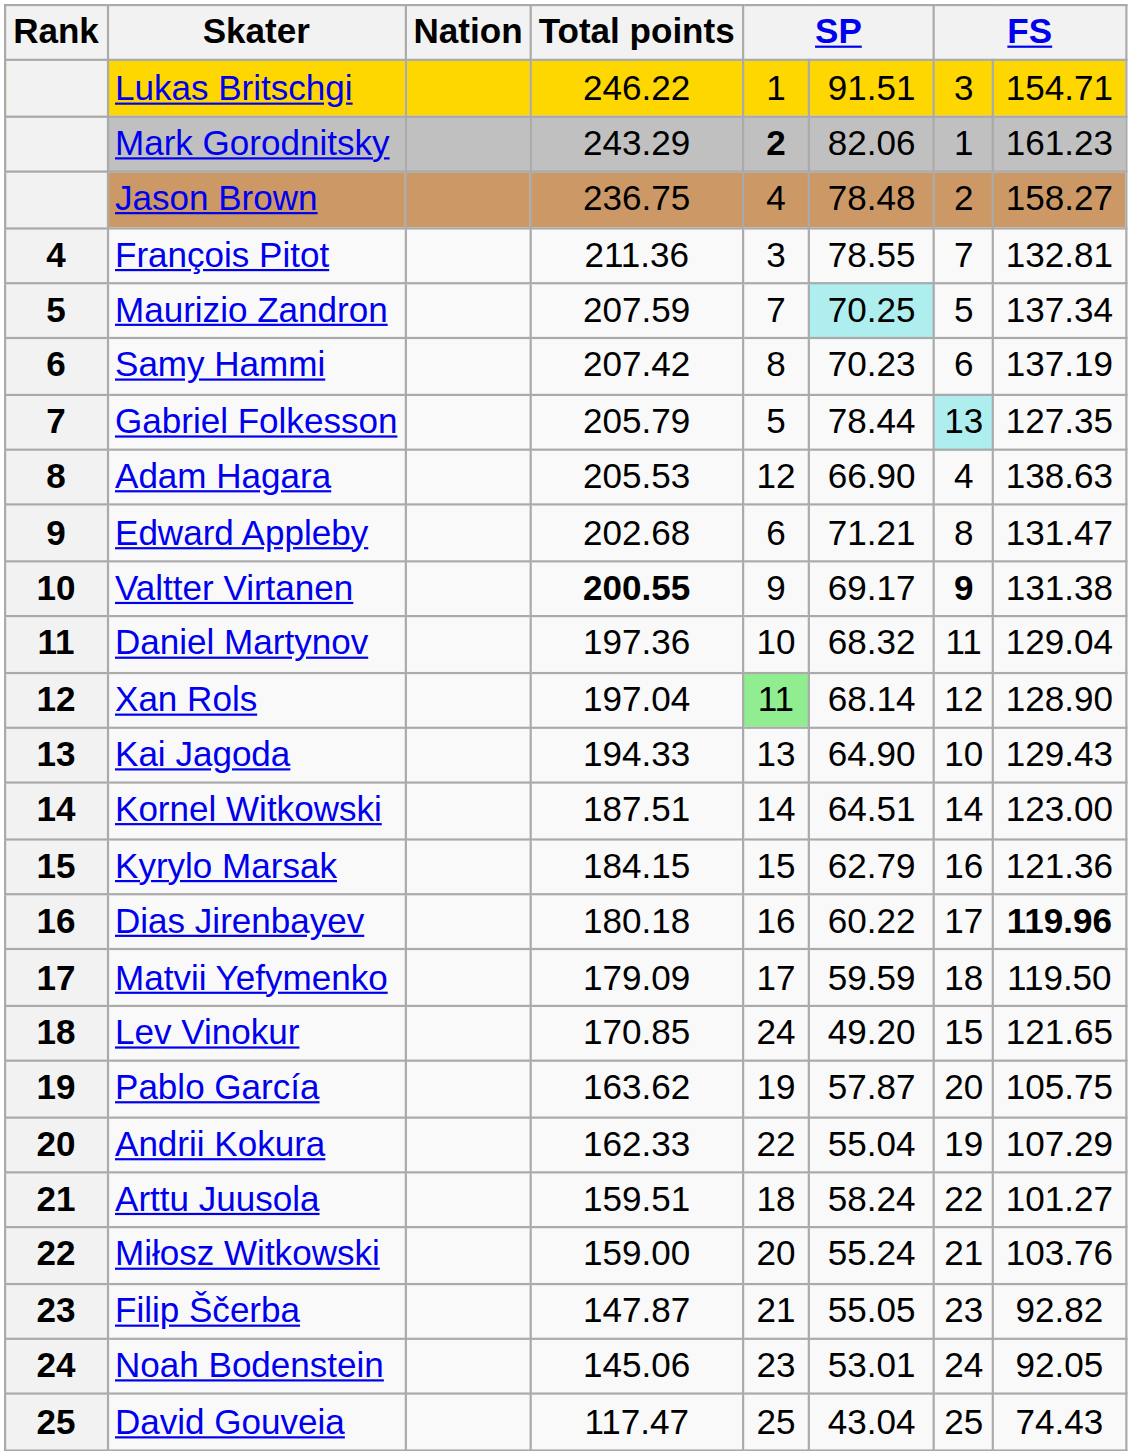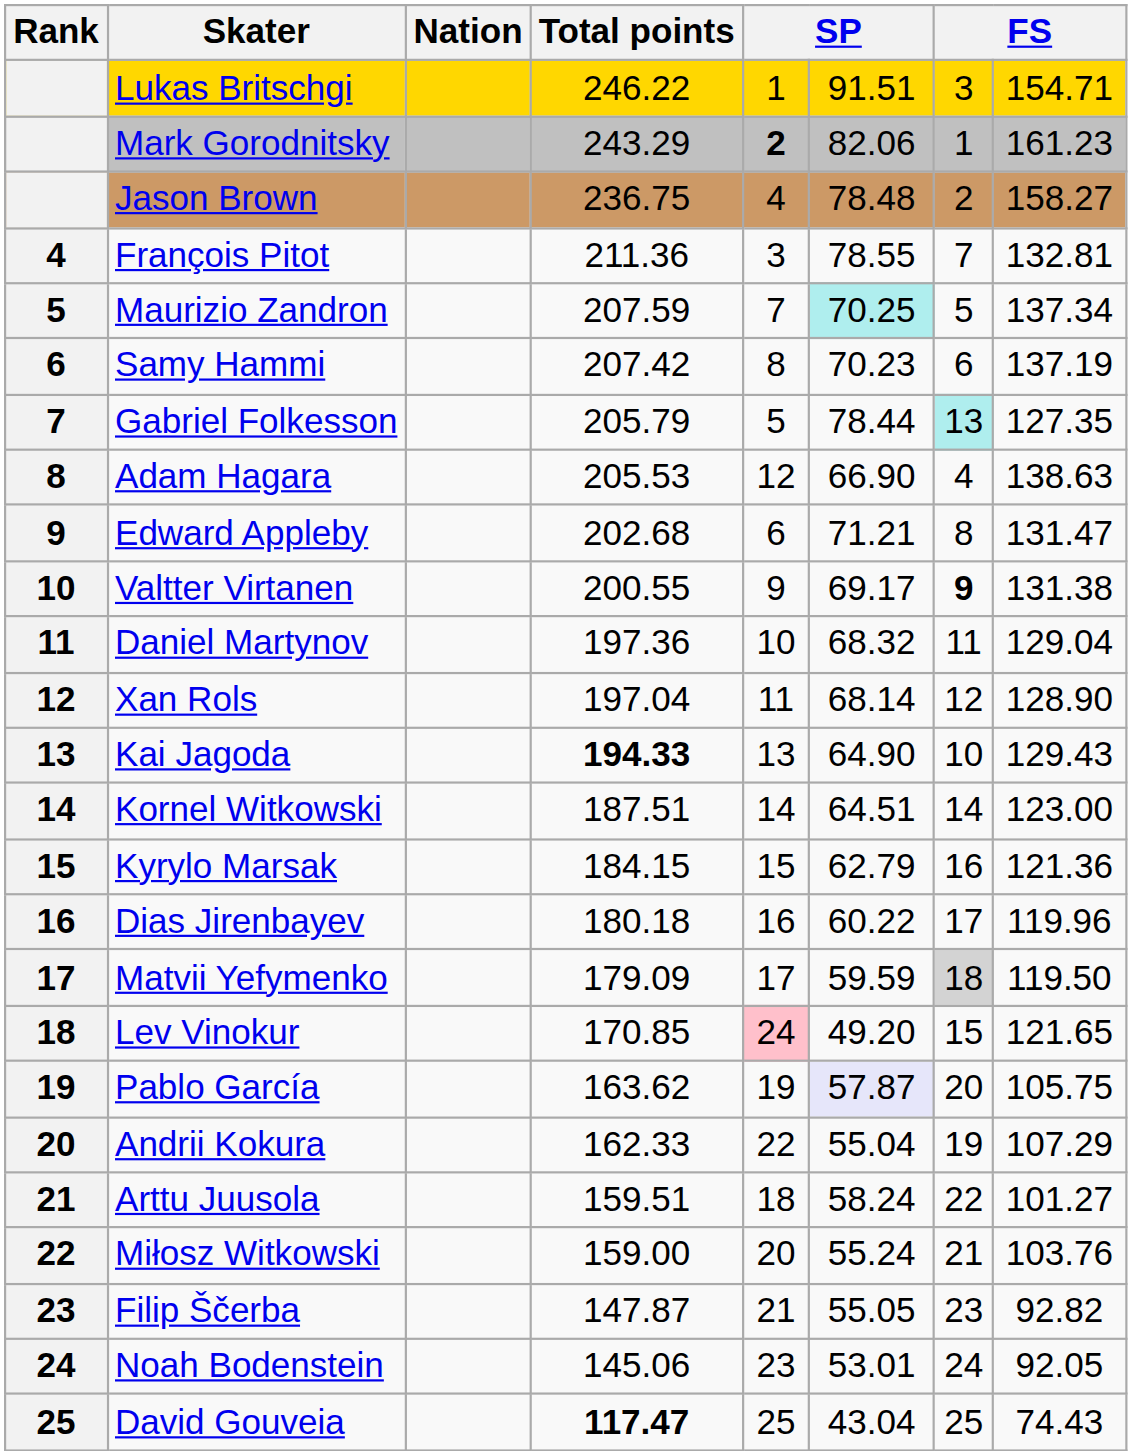(637, 587) bold -> (637, 587) normal
(776, 699) lightgreen background -> (776, 699) no background
(637, 754) normal -> (637, 754) bold
(1059, 921) bold -> (1059, 921) normal
(964, 976) no background -> (964, 976) lightgrey background
(776, 1032) no background -> (776, 1032) pink background
(872, 1088) no background -> (872, 1088) lavender background
(637, 1421) normal -> (637, 1421) bold
